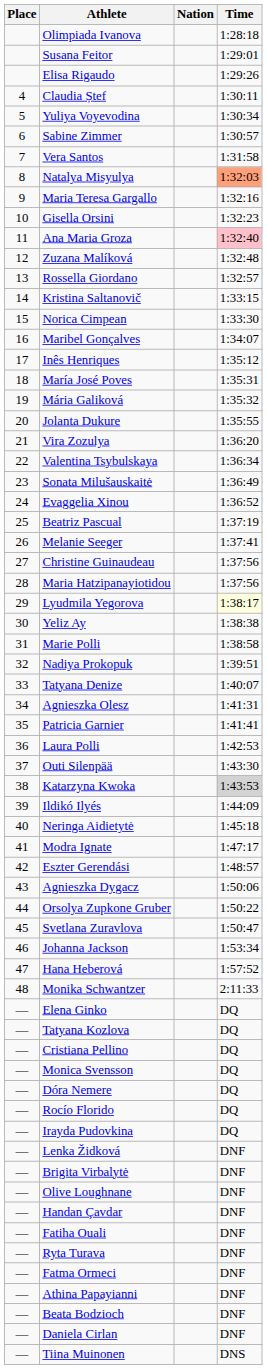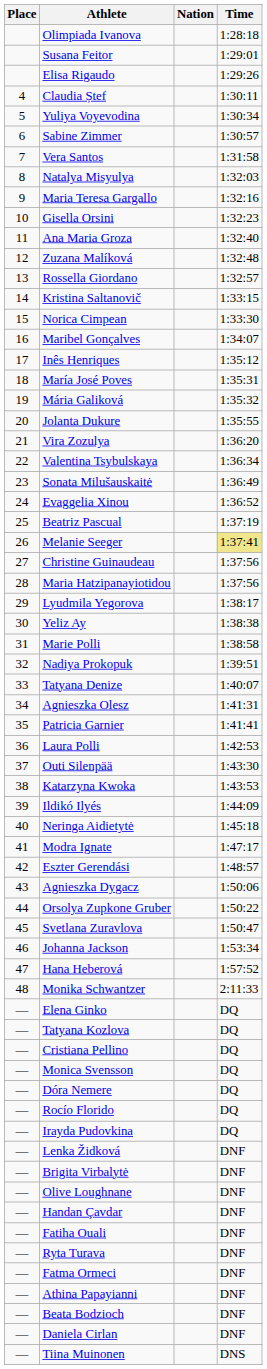(239, 177) lightsalmon background -> (239, 177) no background
(239, 237) pink background -> (239, 237) no background
(239, 542) no background -> (239, 542) khaki background
(239, 603) lightyellow background -> (239, 603) no background
(239, 786) lightgrey background -> (239, 786) no background
